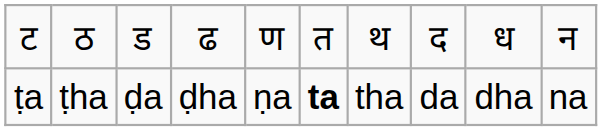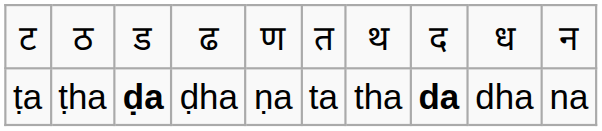(143, 96) normal -> (143, 96) bold
(323, 96) bold -> (323, 96) normal
(439, 96) normal -> (439, 96) bold
